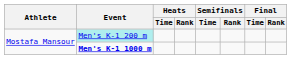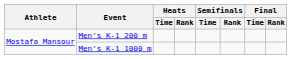(113, 35) paleturquoise background -> (113, 35) no background
(115, 48) bold -> (115, 48) normal
